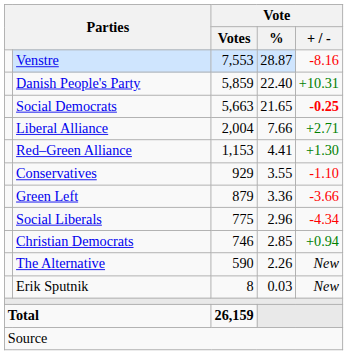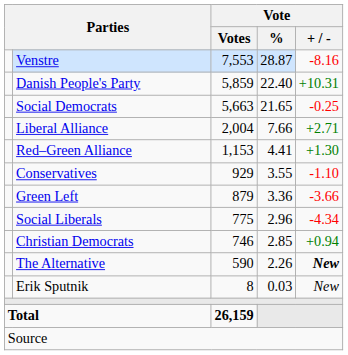(324, 106) bold -> (324, 106) normal
(326, 264) normal -> (326, 264) bold
